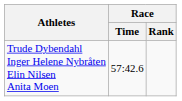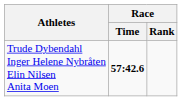(127, 68) normal -> (128, 68) bold
